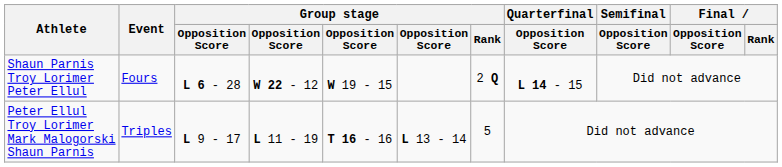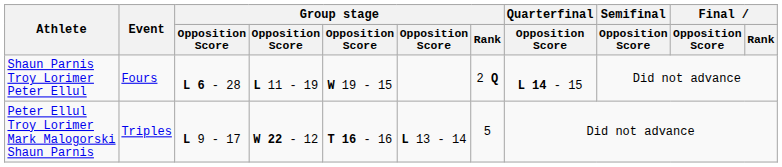(286, 85) W 22 - 12 -> (286, 85) L 11 - 19
(286, 139) L 11 - 19 -> (286, 139) W 22 - 12
